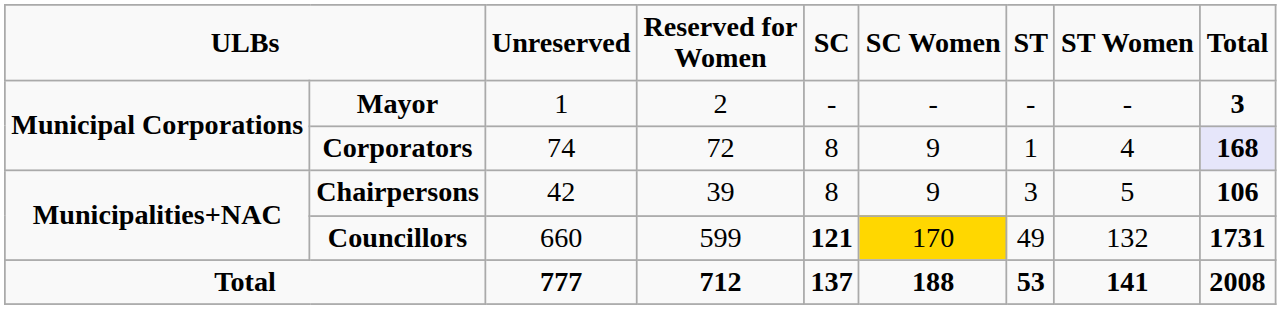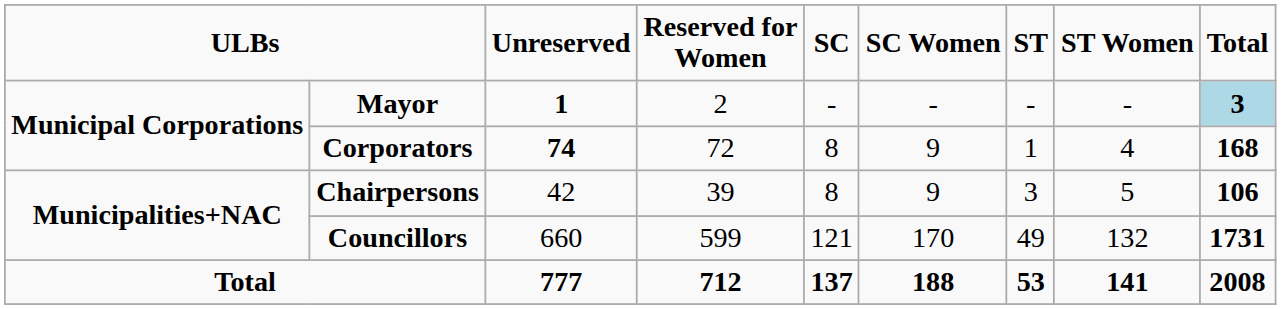(561, 103) normal -> (561, 103) bold
(1238, 103) no background -> (1238, 103) lightblue background
(561, 147) normal -> (561, 147) bold
(1238, 147) lavender background -> (1238, 147) no background
(832, 237) bold -> (832, 237) normal
(933, 237) gold background -> (933, 237) no background
